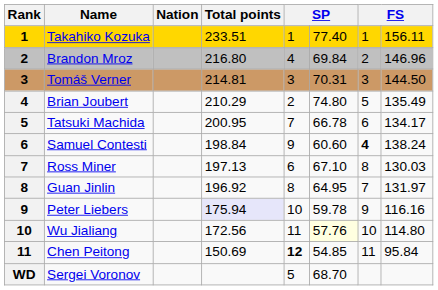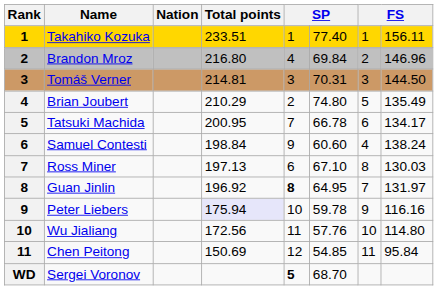(365, 144) bold -> (365, 144) normal
(291, 187) normal -> (291, 187) bold
(330, 230) lightyellow background -> (330, 230) no background
(295, 252) bold -> (295, 252) normal
(291, 274) normal -> (291, 274) bold
